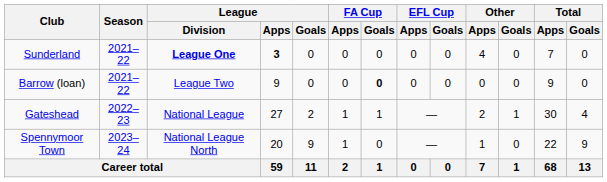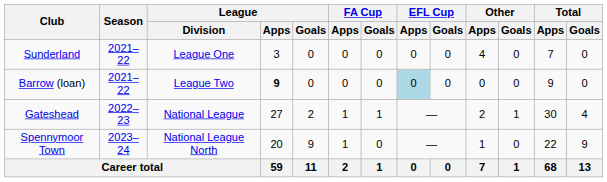(204, 54) bold -> (204, 54) normal
(277, 54) bold -> (277, 54) normal
(277, 84) normal -> (277, 84) bold
(379, 84) bold -> (379, 84) normal
(414, 84) no background -> (414, 84) lightblue background
